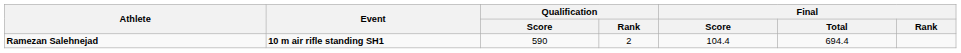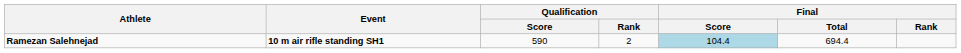(718, 41) no background -> (718, 41) lightblue background
